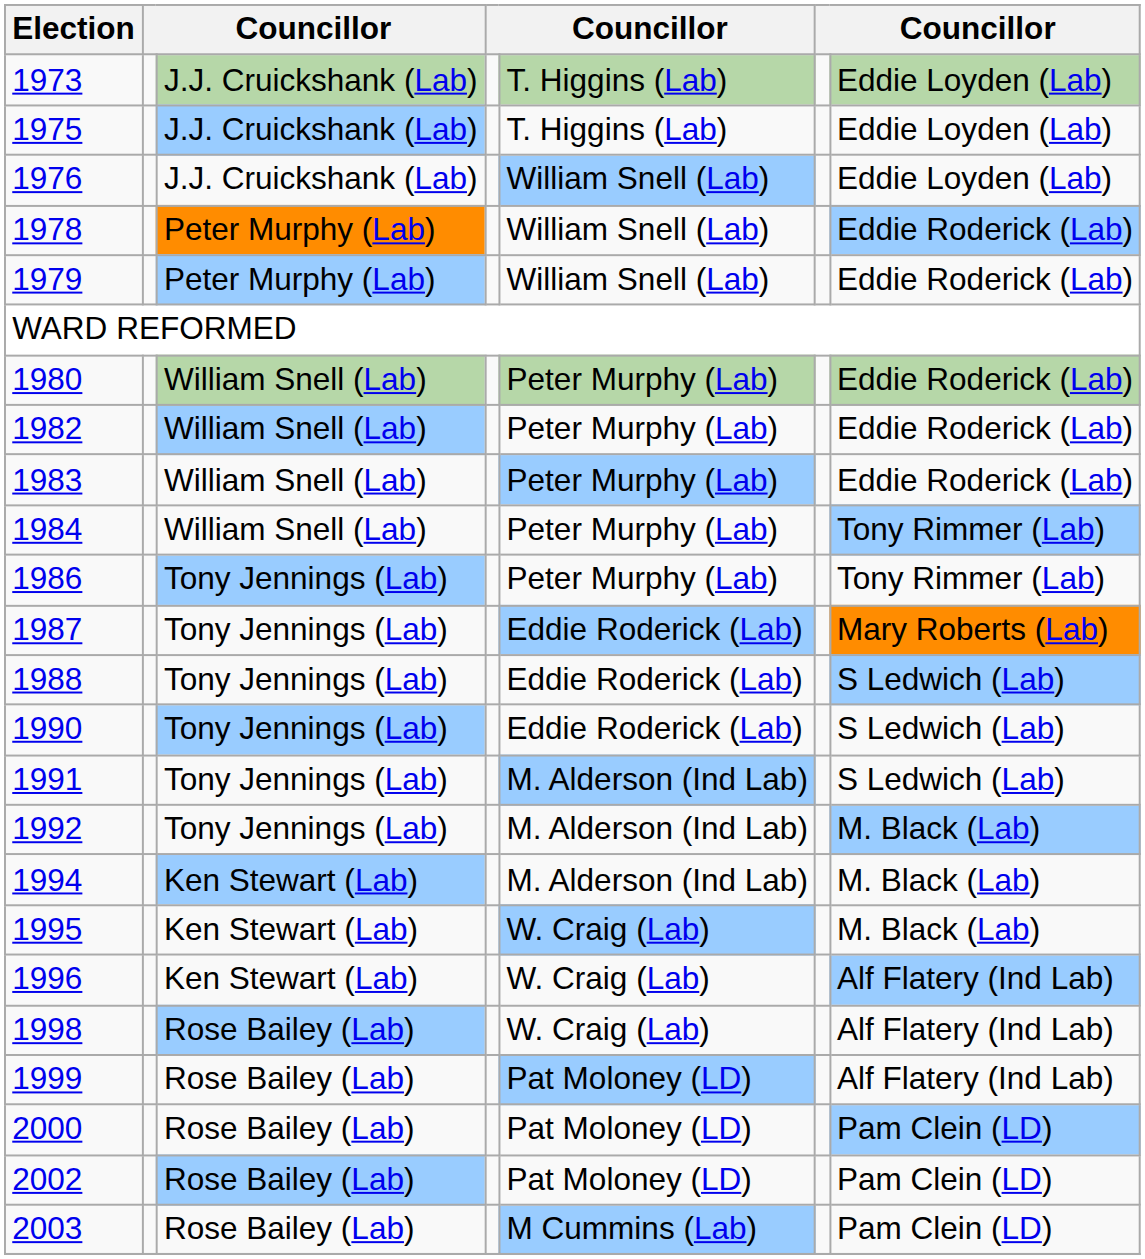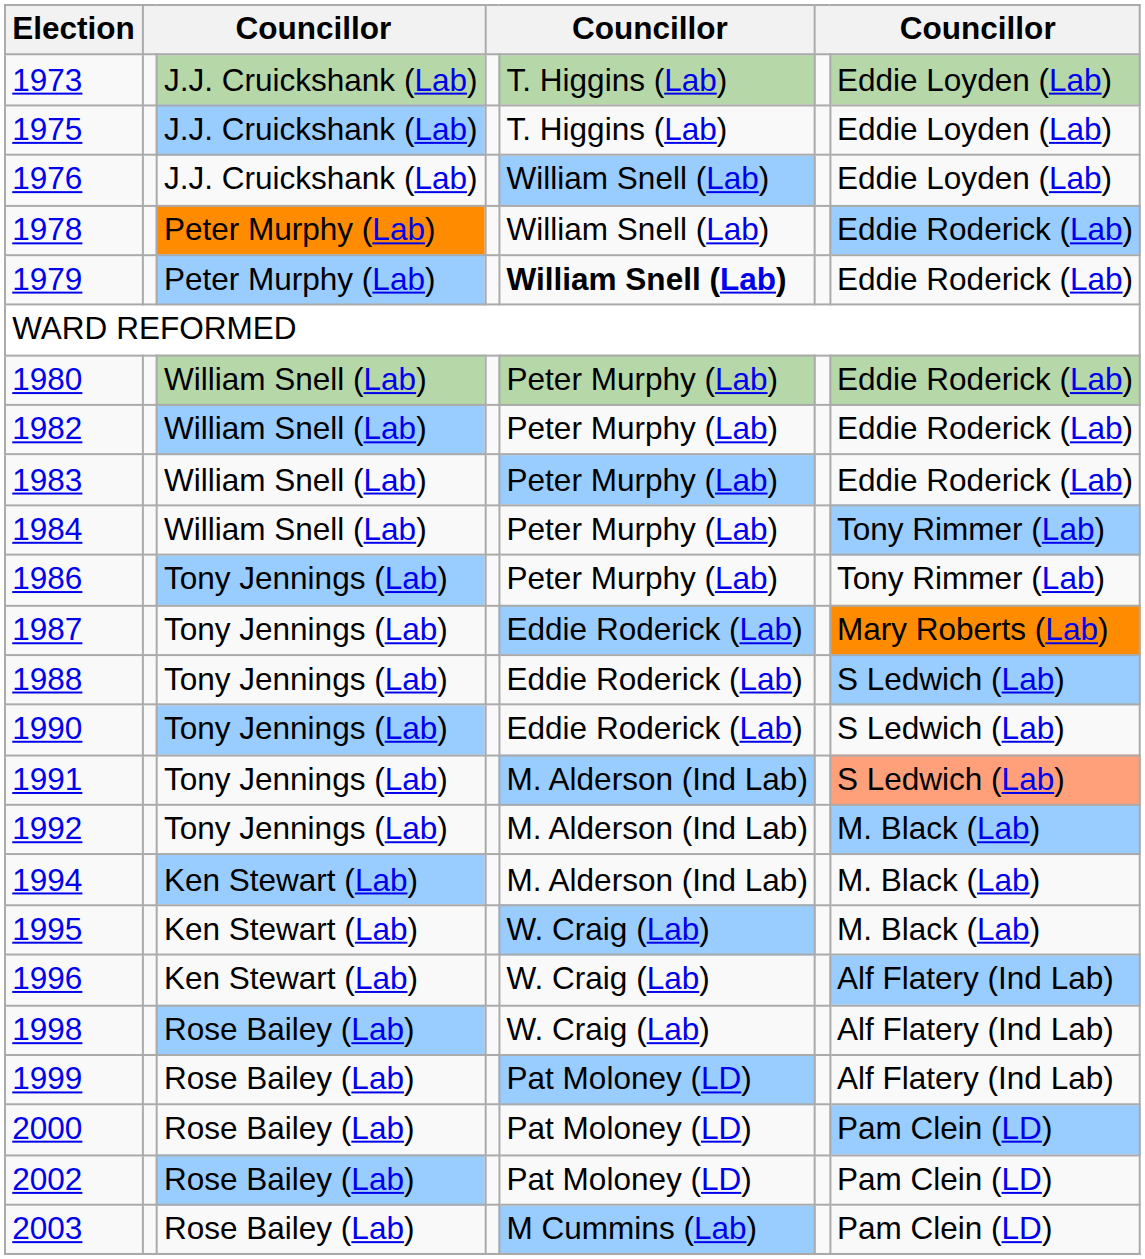(638, 279) normal -> (647, 279) bold
(951, 779) no background -> (951, 779) lightsalmon background
